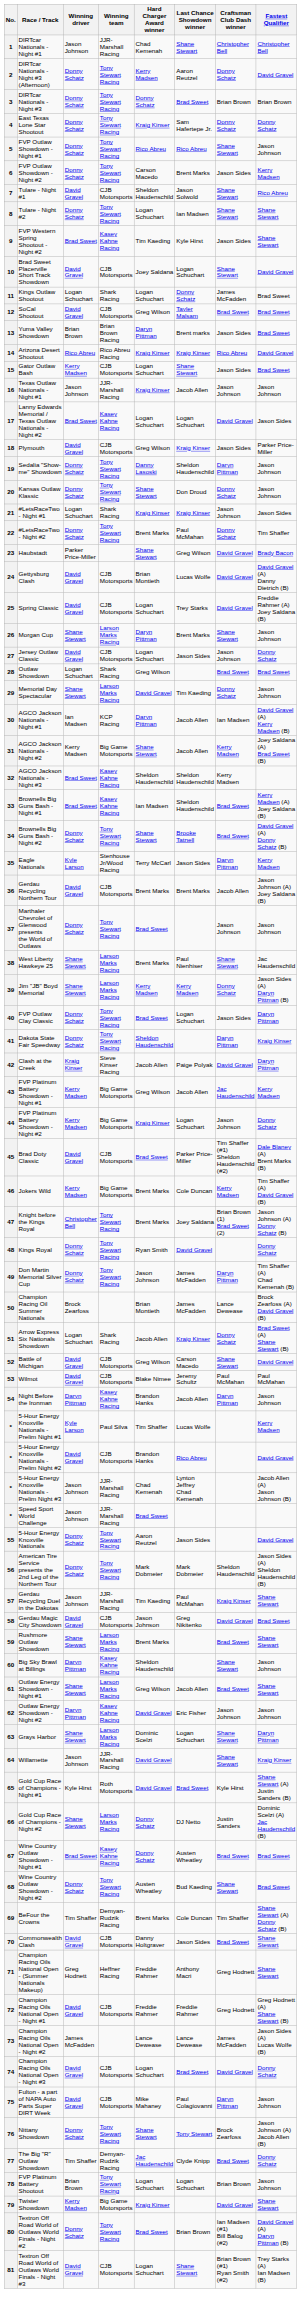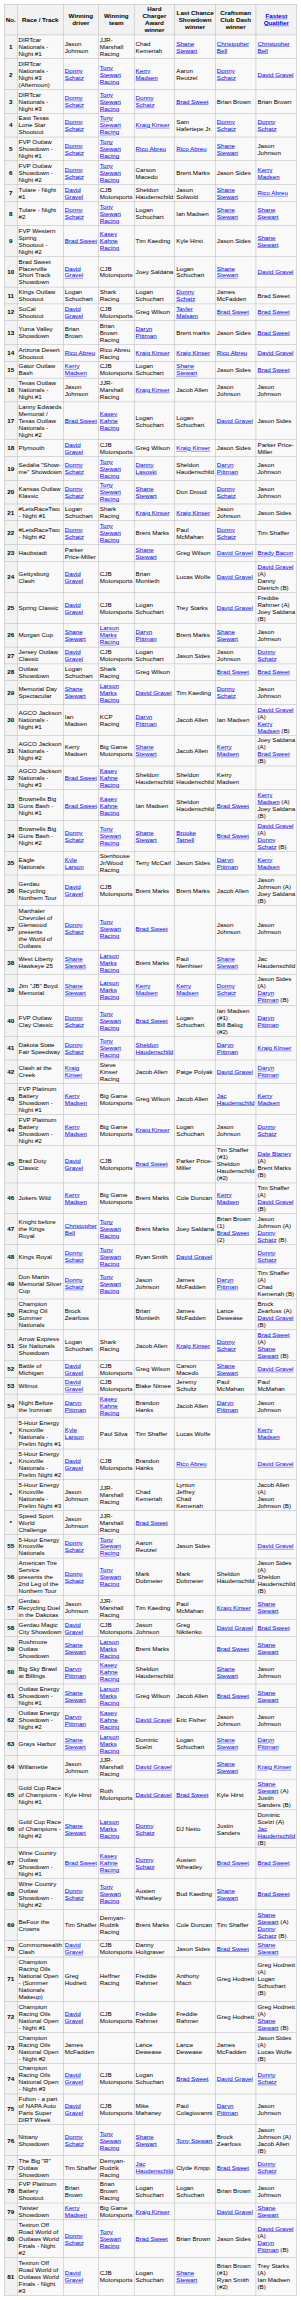(234, 1017) Jason Sides -> (233, 1021) Ian Madsen (#1) Bill Balog (#2)
(268, 1972) Shane Stewart -> (276, 1979) Greg Hodnett (A) Logan Schuchart (B)
(110, 2184) Tony Stewart Racing -> (110, 2191) Brian Brown Racing
(233, 2232) Ian Madsen (#1) Bill Balog (#2) -> (234, 2239) Jason Sides
